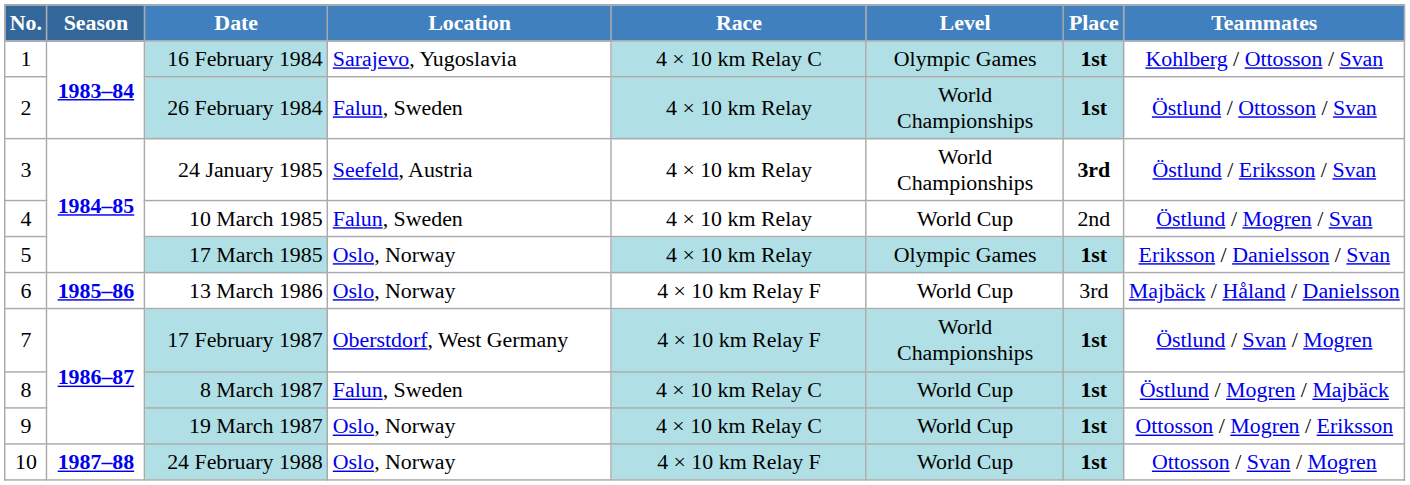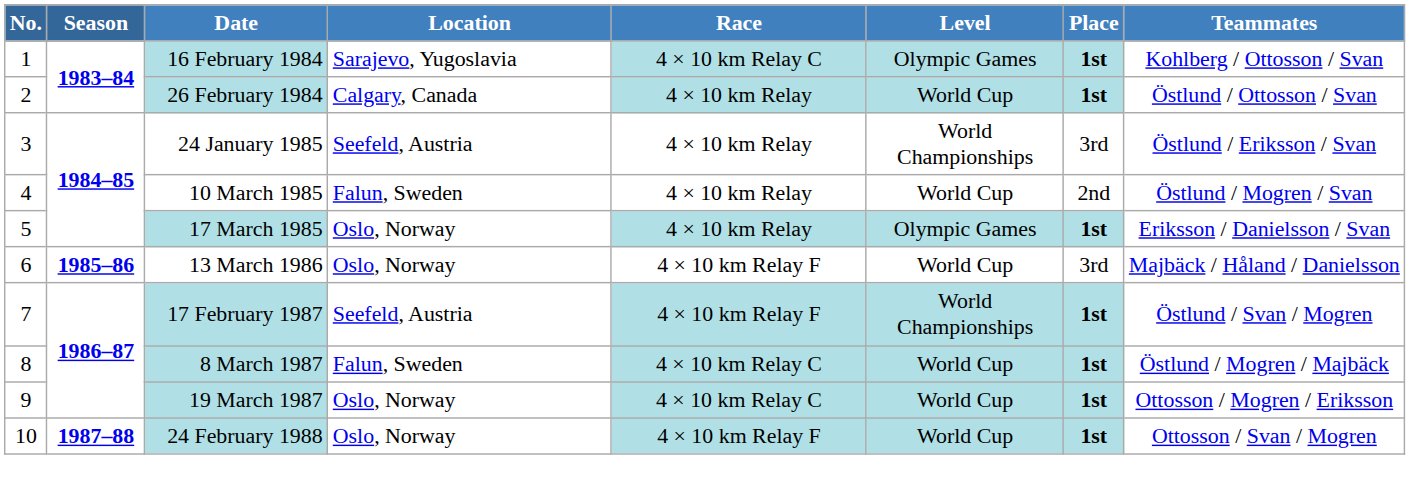(398, 107) Falun, Sweden -> (405, 94) Calgary, Canada
(965, 107) World Championships -> (965, 94) World Cup
(1094, 169) bold -> (1094, 143) normal
(450, 340) Oberstdorf, West Germany -> (403, 314) Seefeld, Austria
